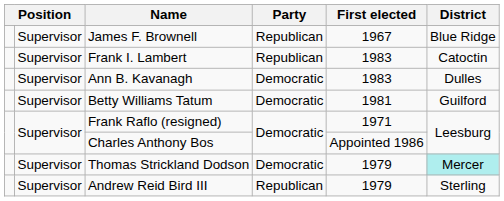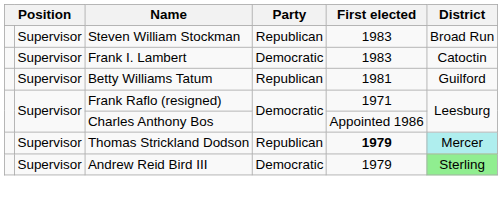- row: (142, 36)
+ row: (164, 36)
(289, 57) Republican -> (289, 57) Democratic
- row: (140, 79)
(289, 100) Democratic -> (289, 79) Republican
(289, 164) Democratic -> (289, 143) Republican
(377, 164) normal -> (377, 143) bold
(289, 185) Republican -> (289, 164) Democratic
(463, 185) no background -> (462, 164) lightgreen background
